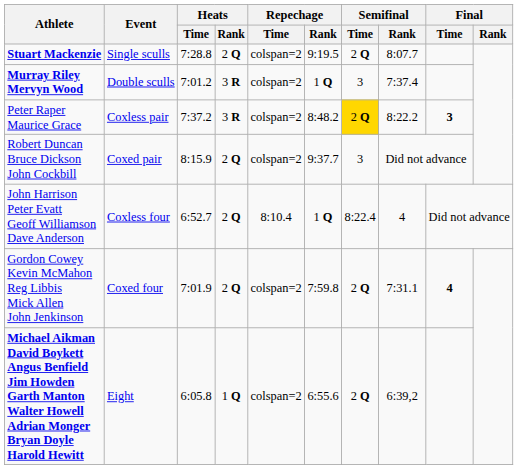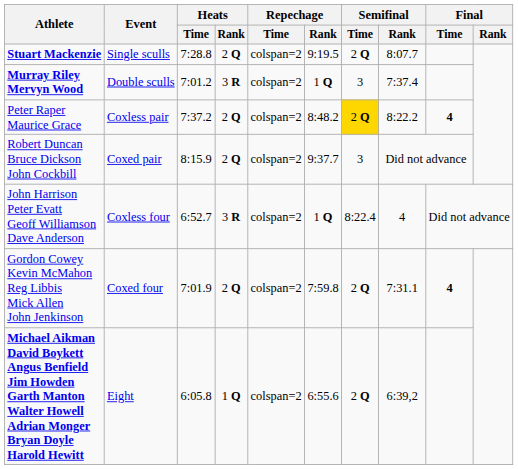(231, 117) 3 R -> (231, 117) 2 Q
(449, 117) 3 -> (449, 117) 4
(231, 216) 2 Q -> (231, 216) 3 R
(276, 216) 8:10.4 -> (276, 216) colspan=2
